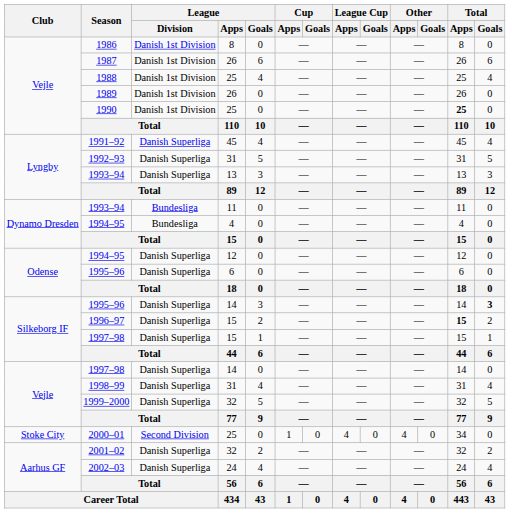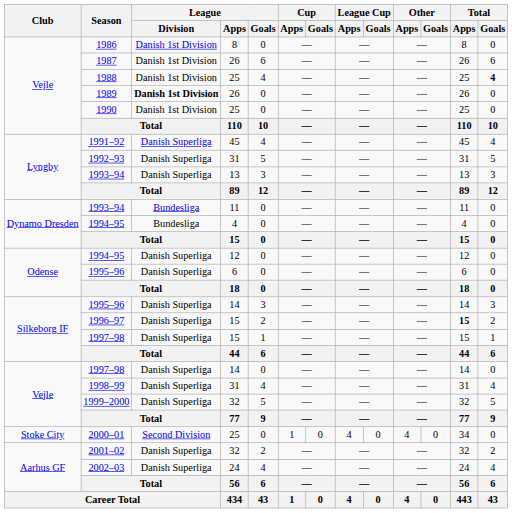(490, 77) normal -> (493, 77) bold
(175, 93) normal -> (176, 93) bold
(461, 110) bold -> (464, 110) normal
(490, 304) bold -> (493, 304) normal
